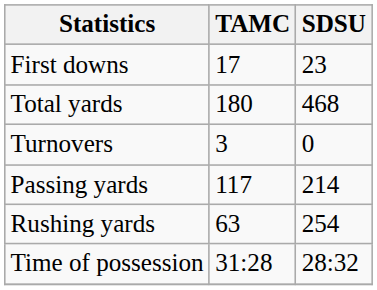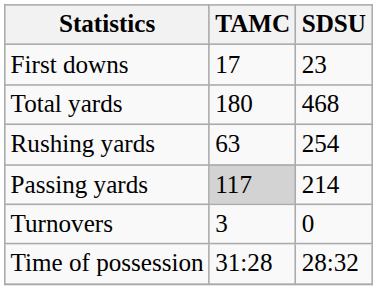rows swapped: (83, 223) <-> (62, 144)
(234, 183) no background -> (234, 183) lightgrey background
